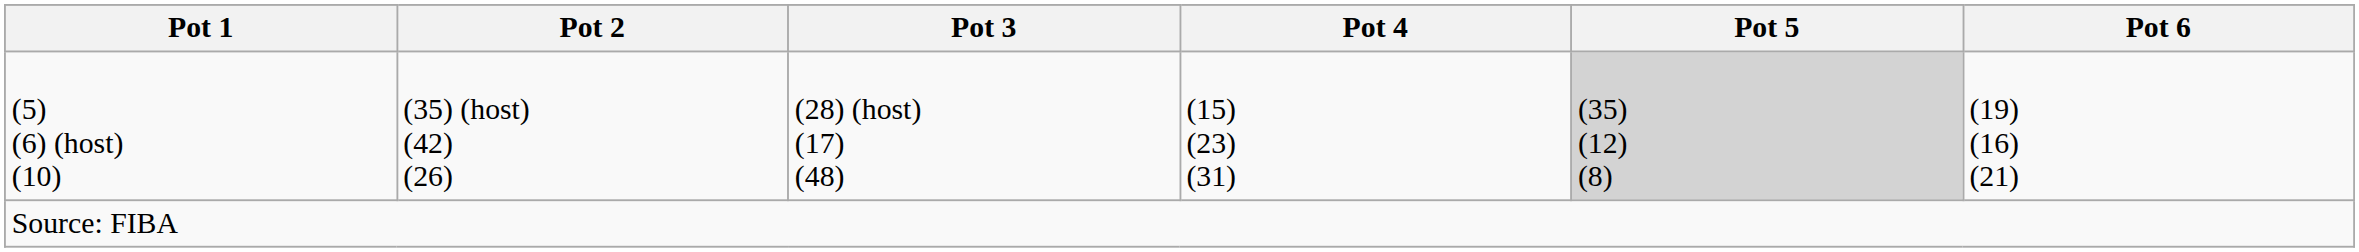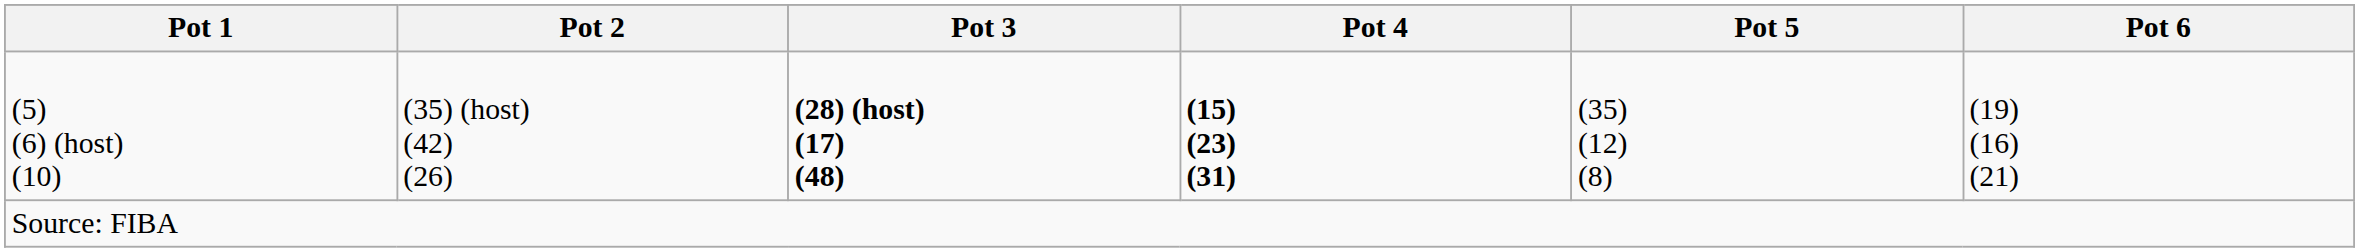(858, 142) normal -> (860, 142) bold
(1211, 142) normal -> (1211, 142) bold
(1603, 142) lightgrey background -> (1603, 142) no background
